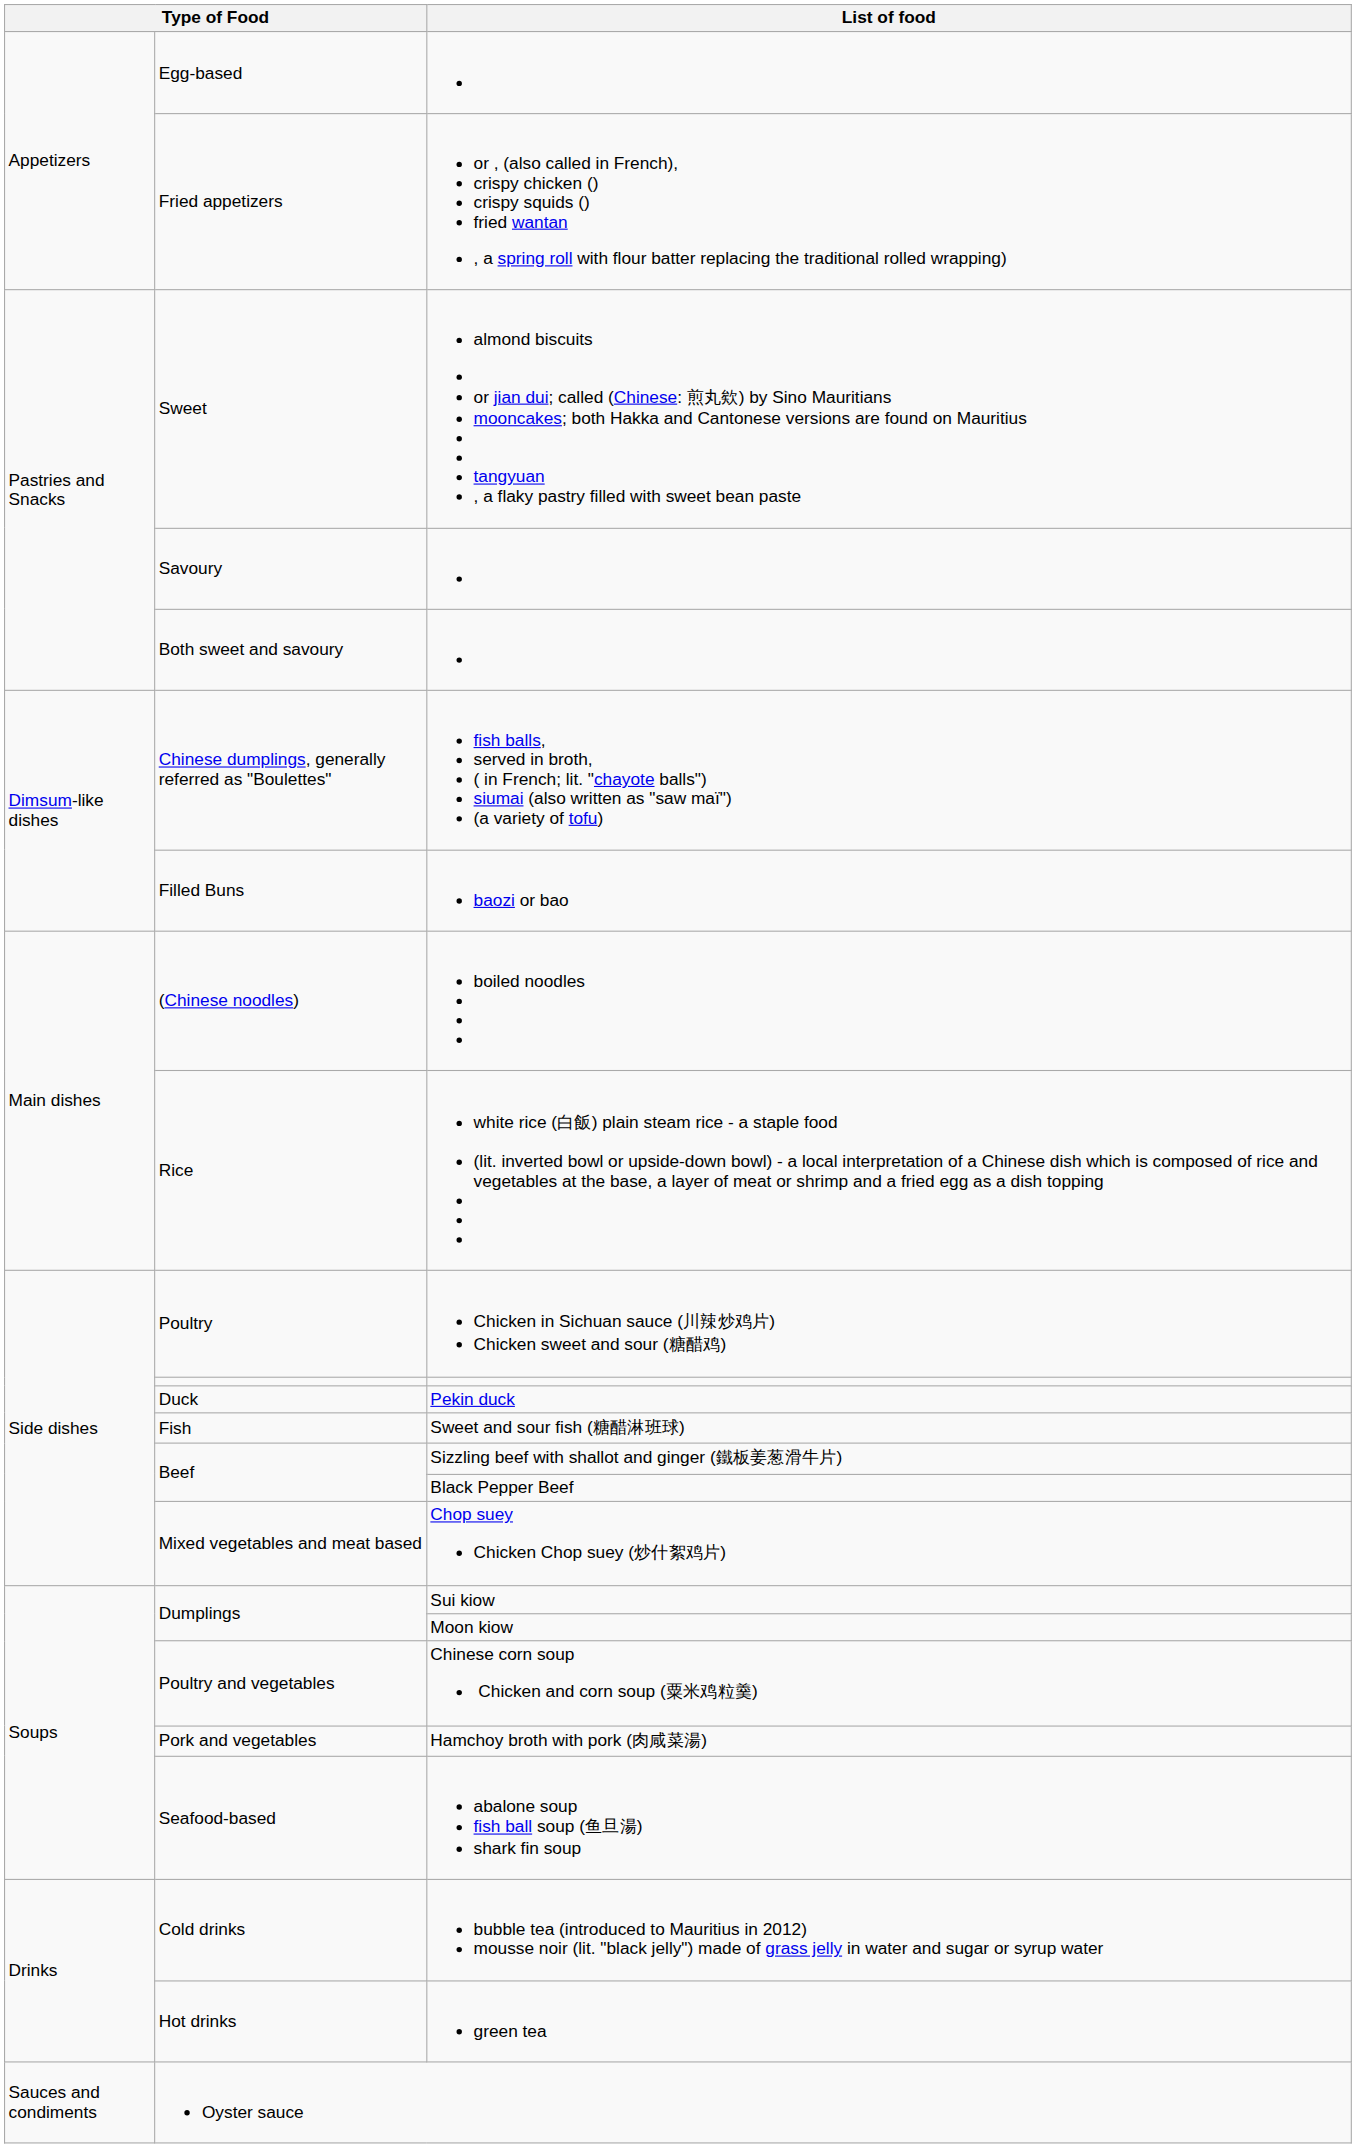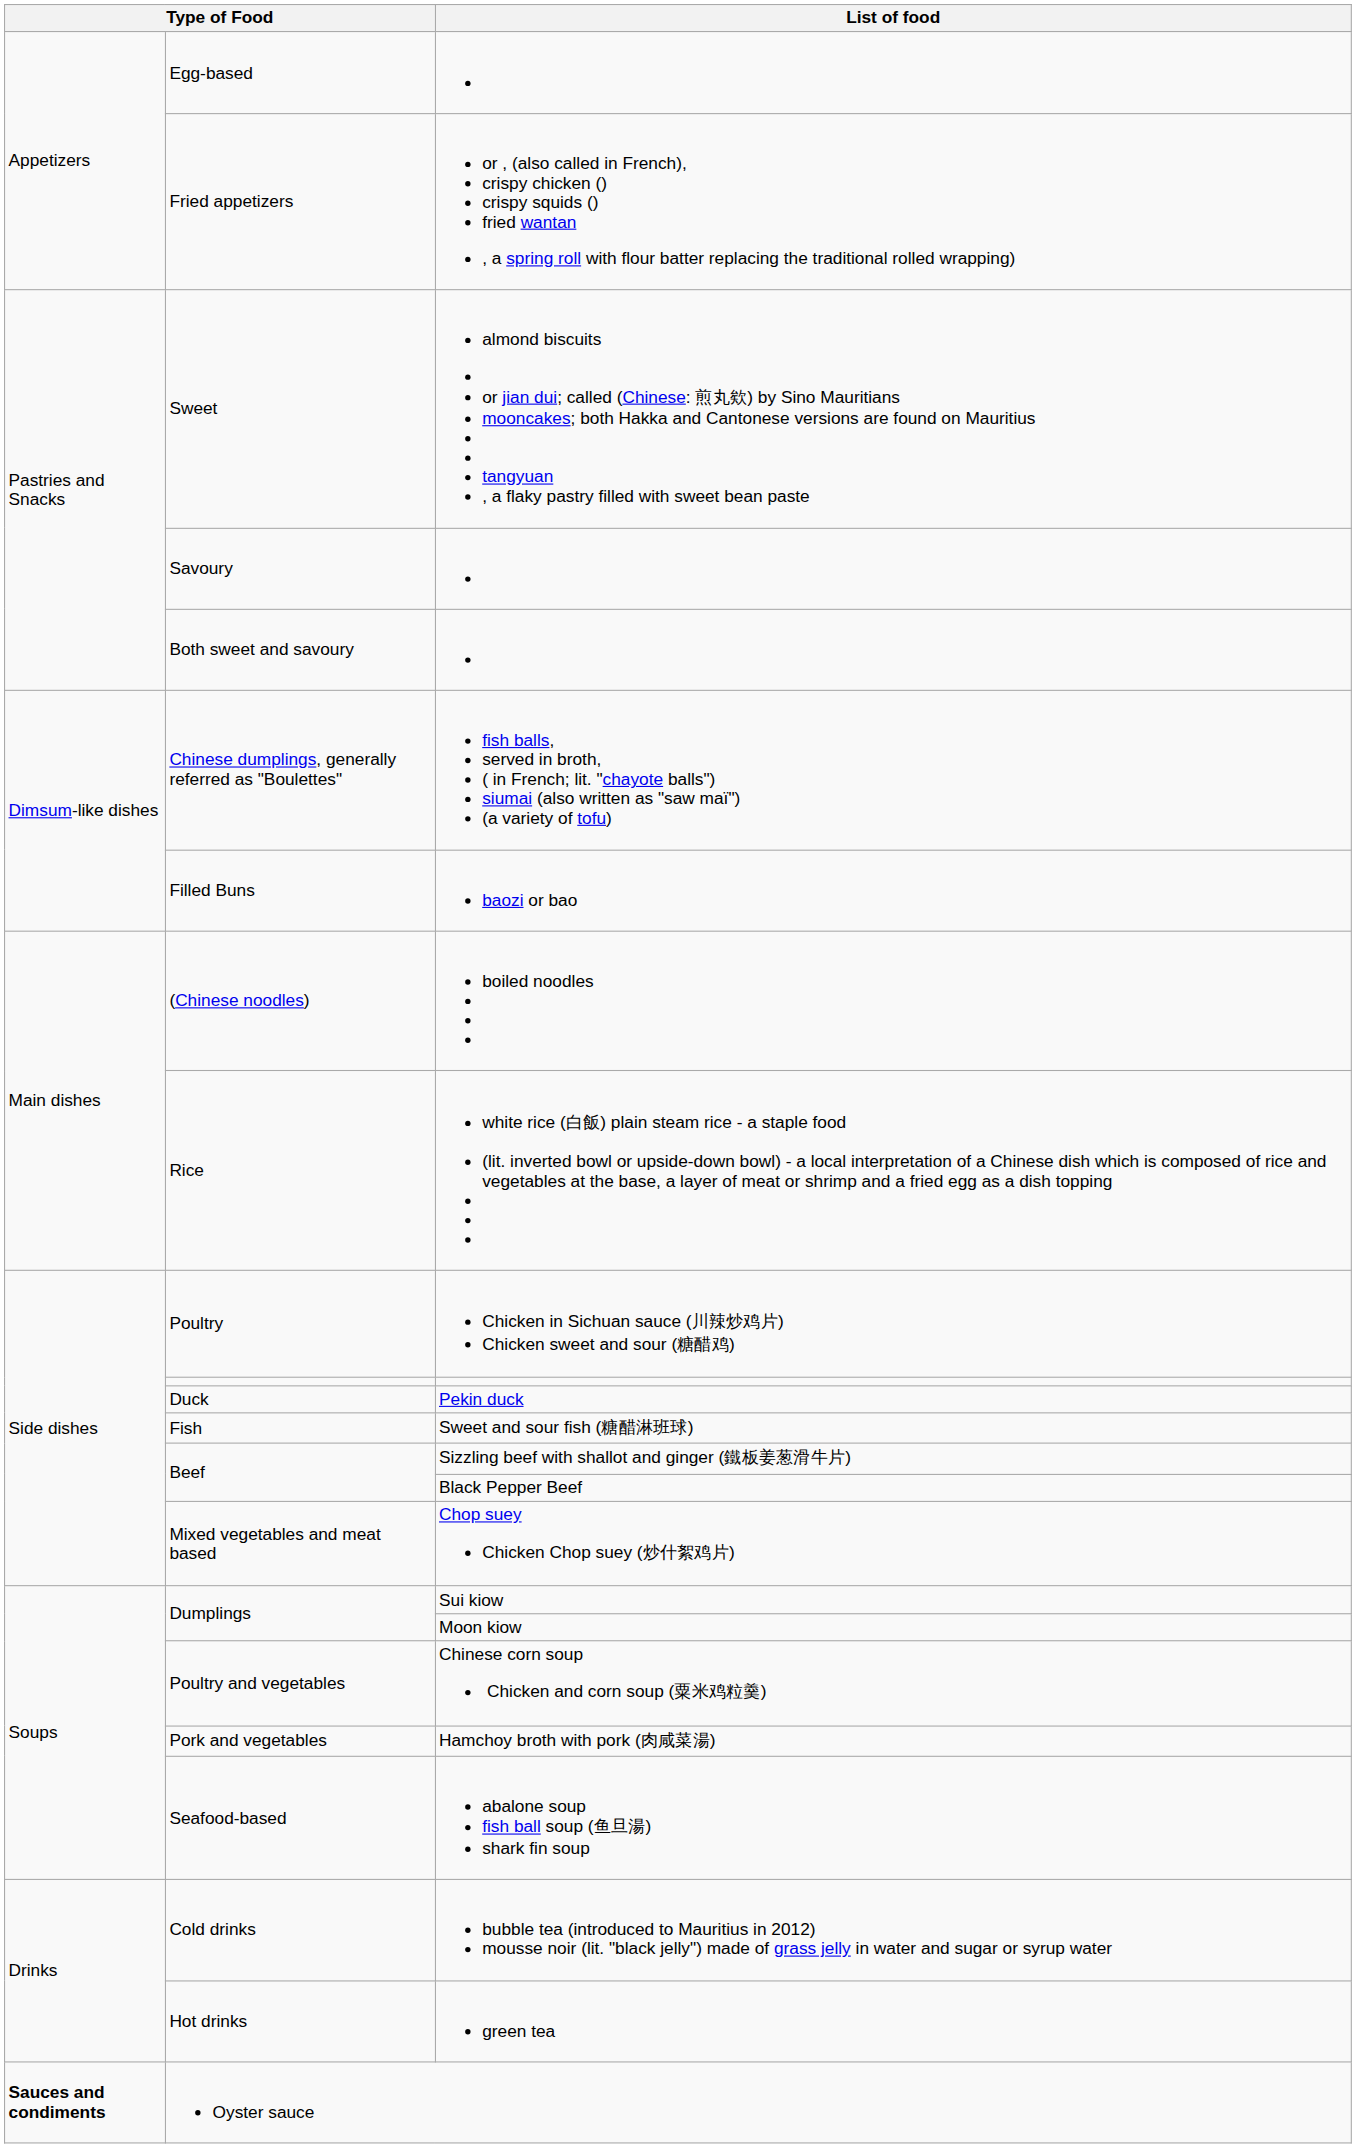(54, 2102) normal -> (57, 2102) bold
